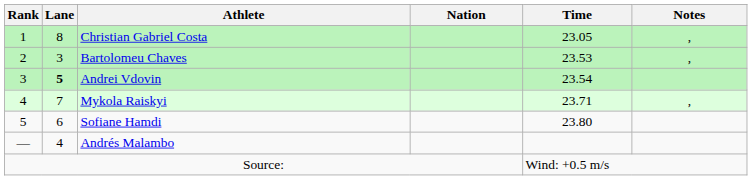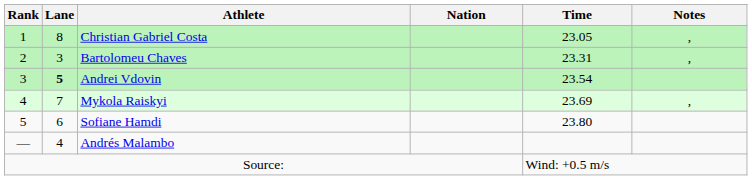(577, 57) 23.53 -> (577, 57) 23.31
(577, 100) 23.71 -> (577, 100) 23.69
